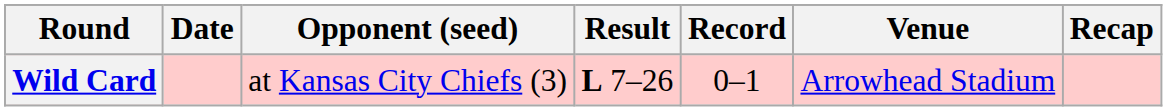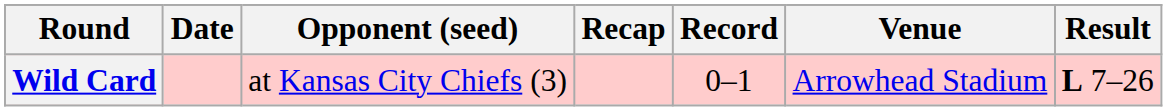columns swapped: (627, 29) <-> (1112, 29)
